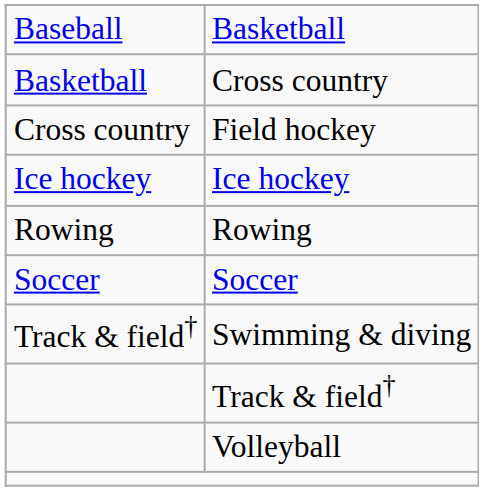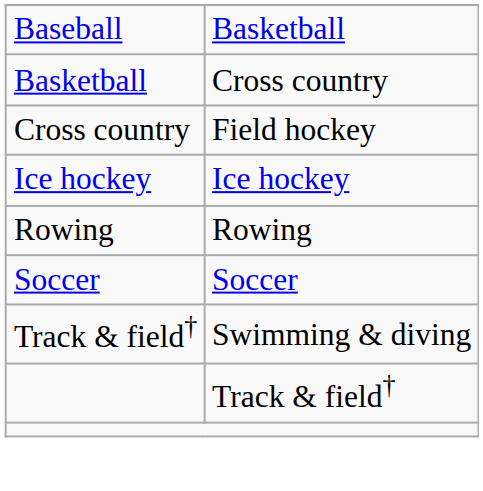- row: (277, 446)
